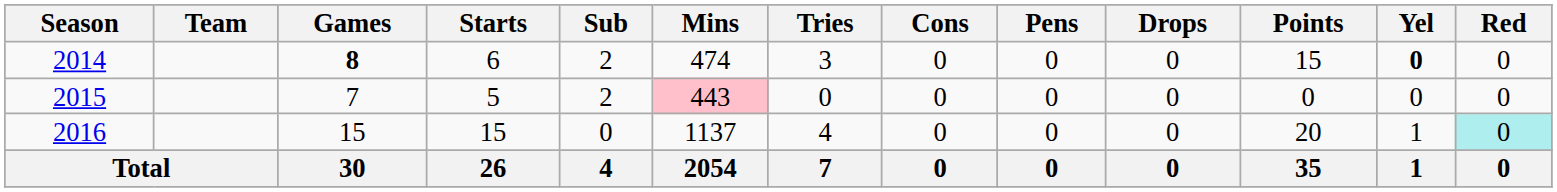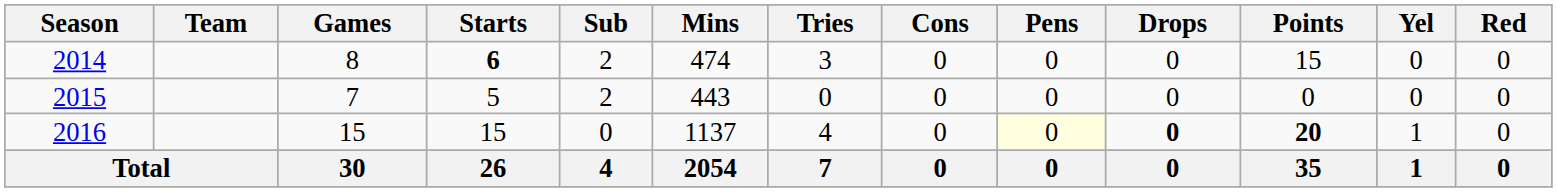(352, 59) bold -> (352, 59) normal
(493, 59) normal -> (493, 59) bold
(1416, 59) bold -> (1416, 59) normal
(710, 95) pink background -> (710, 95) no background
(1052, 132) no background -> (1052, 132) lightyellow background
(1173, 132) normal -> (1173, 132) bold
(1308, 132) normal -> (1308, 132) bold
(1504, 132) paleturquoise background -> (1504, 132) no background
